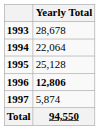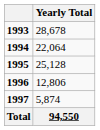(51, 82) bold -> (51, 82) normal
